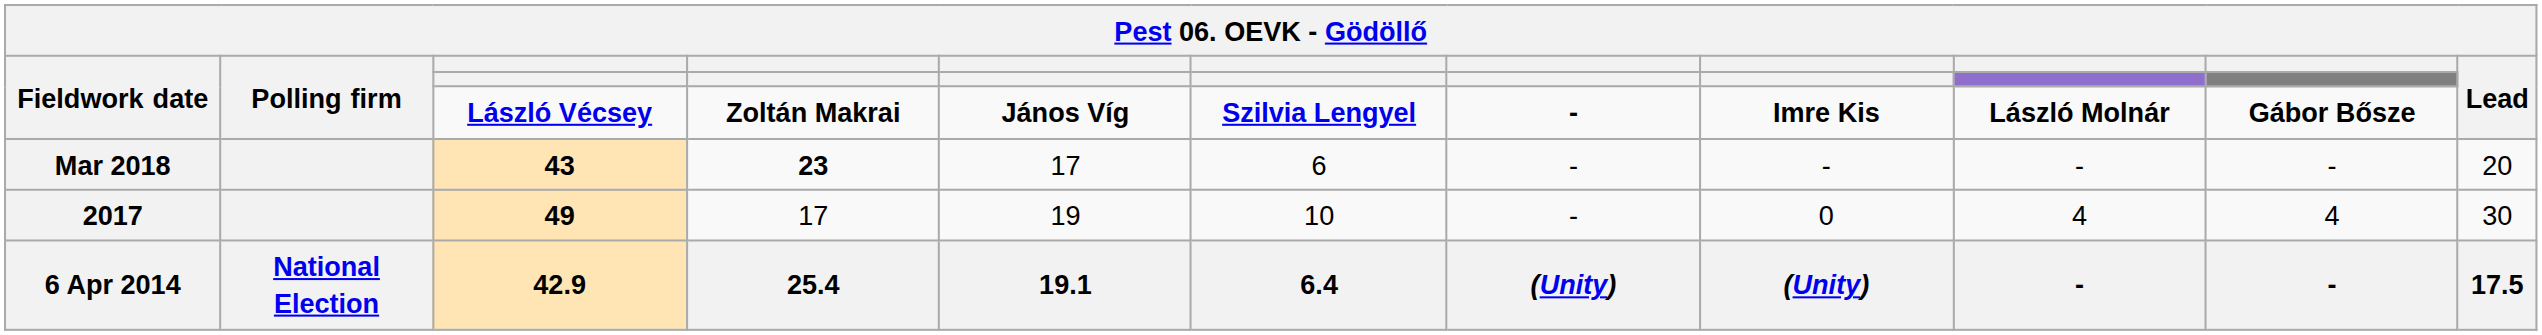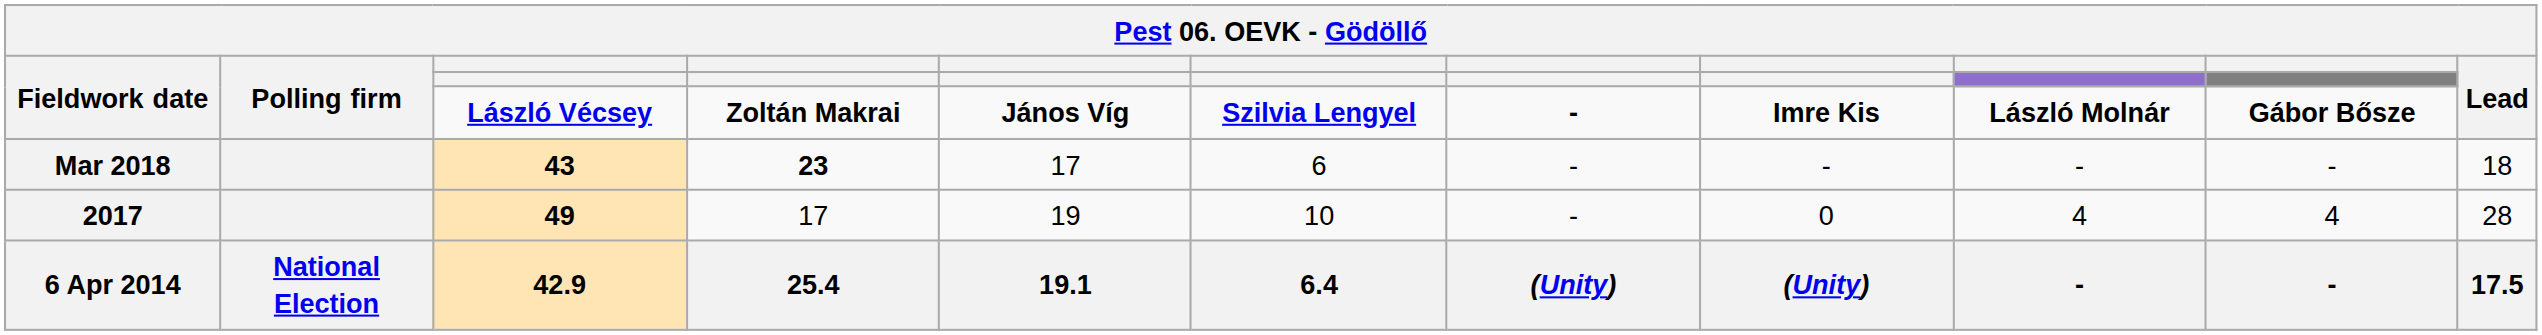(2497, 165) 20 -> (2497, 165) 18
(2497, 216) 30 -> (2497, 216) 28
